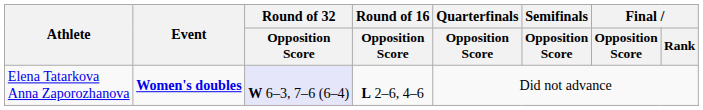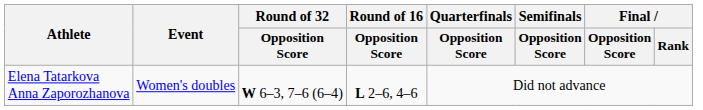(189, 85) bold -> (186, 85) normal
(299, 94) lavender background -> (292, 94) no background
